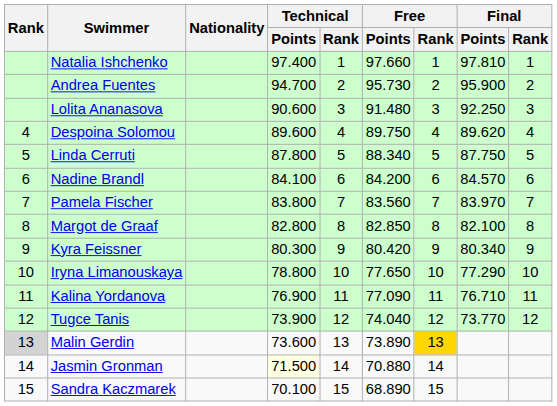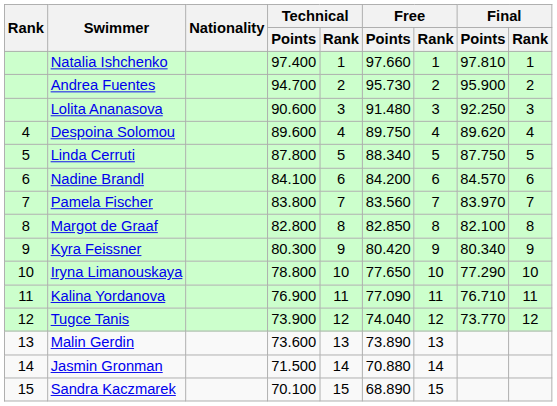(26, 343) lightgrey background -> (26, 343) no background
(436, 343) gold background -> (436, 343) no background
(294, 366) lightyellow background -> (294, 366) no background
